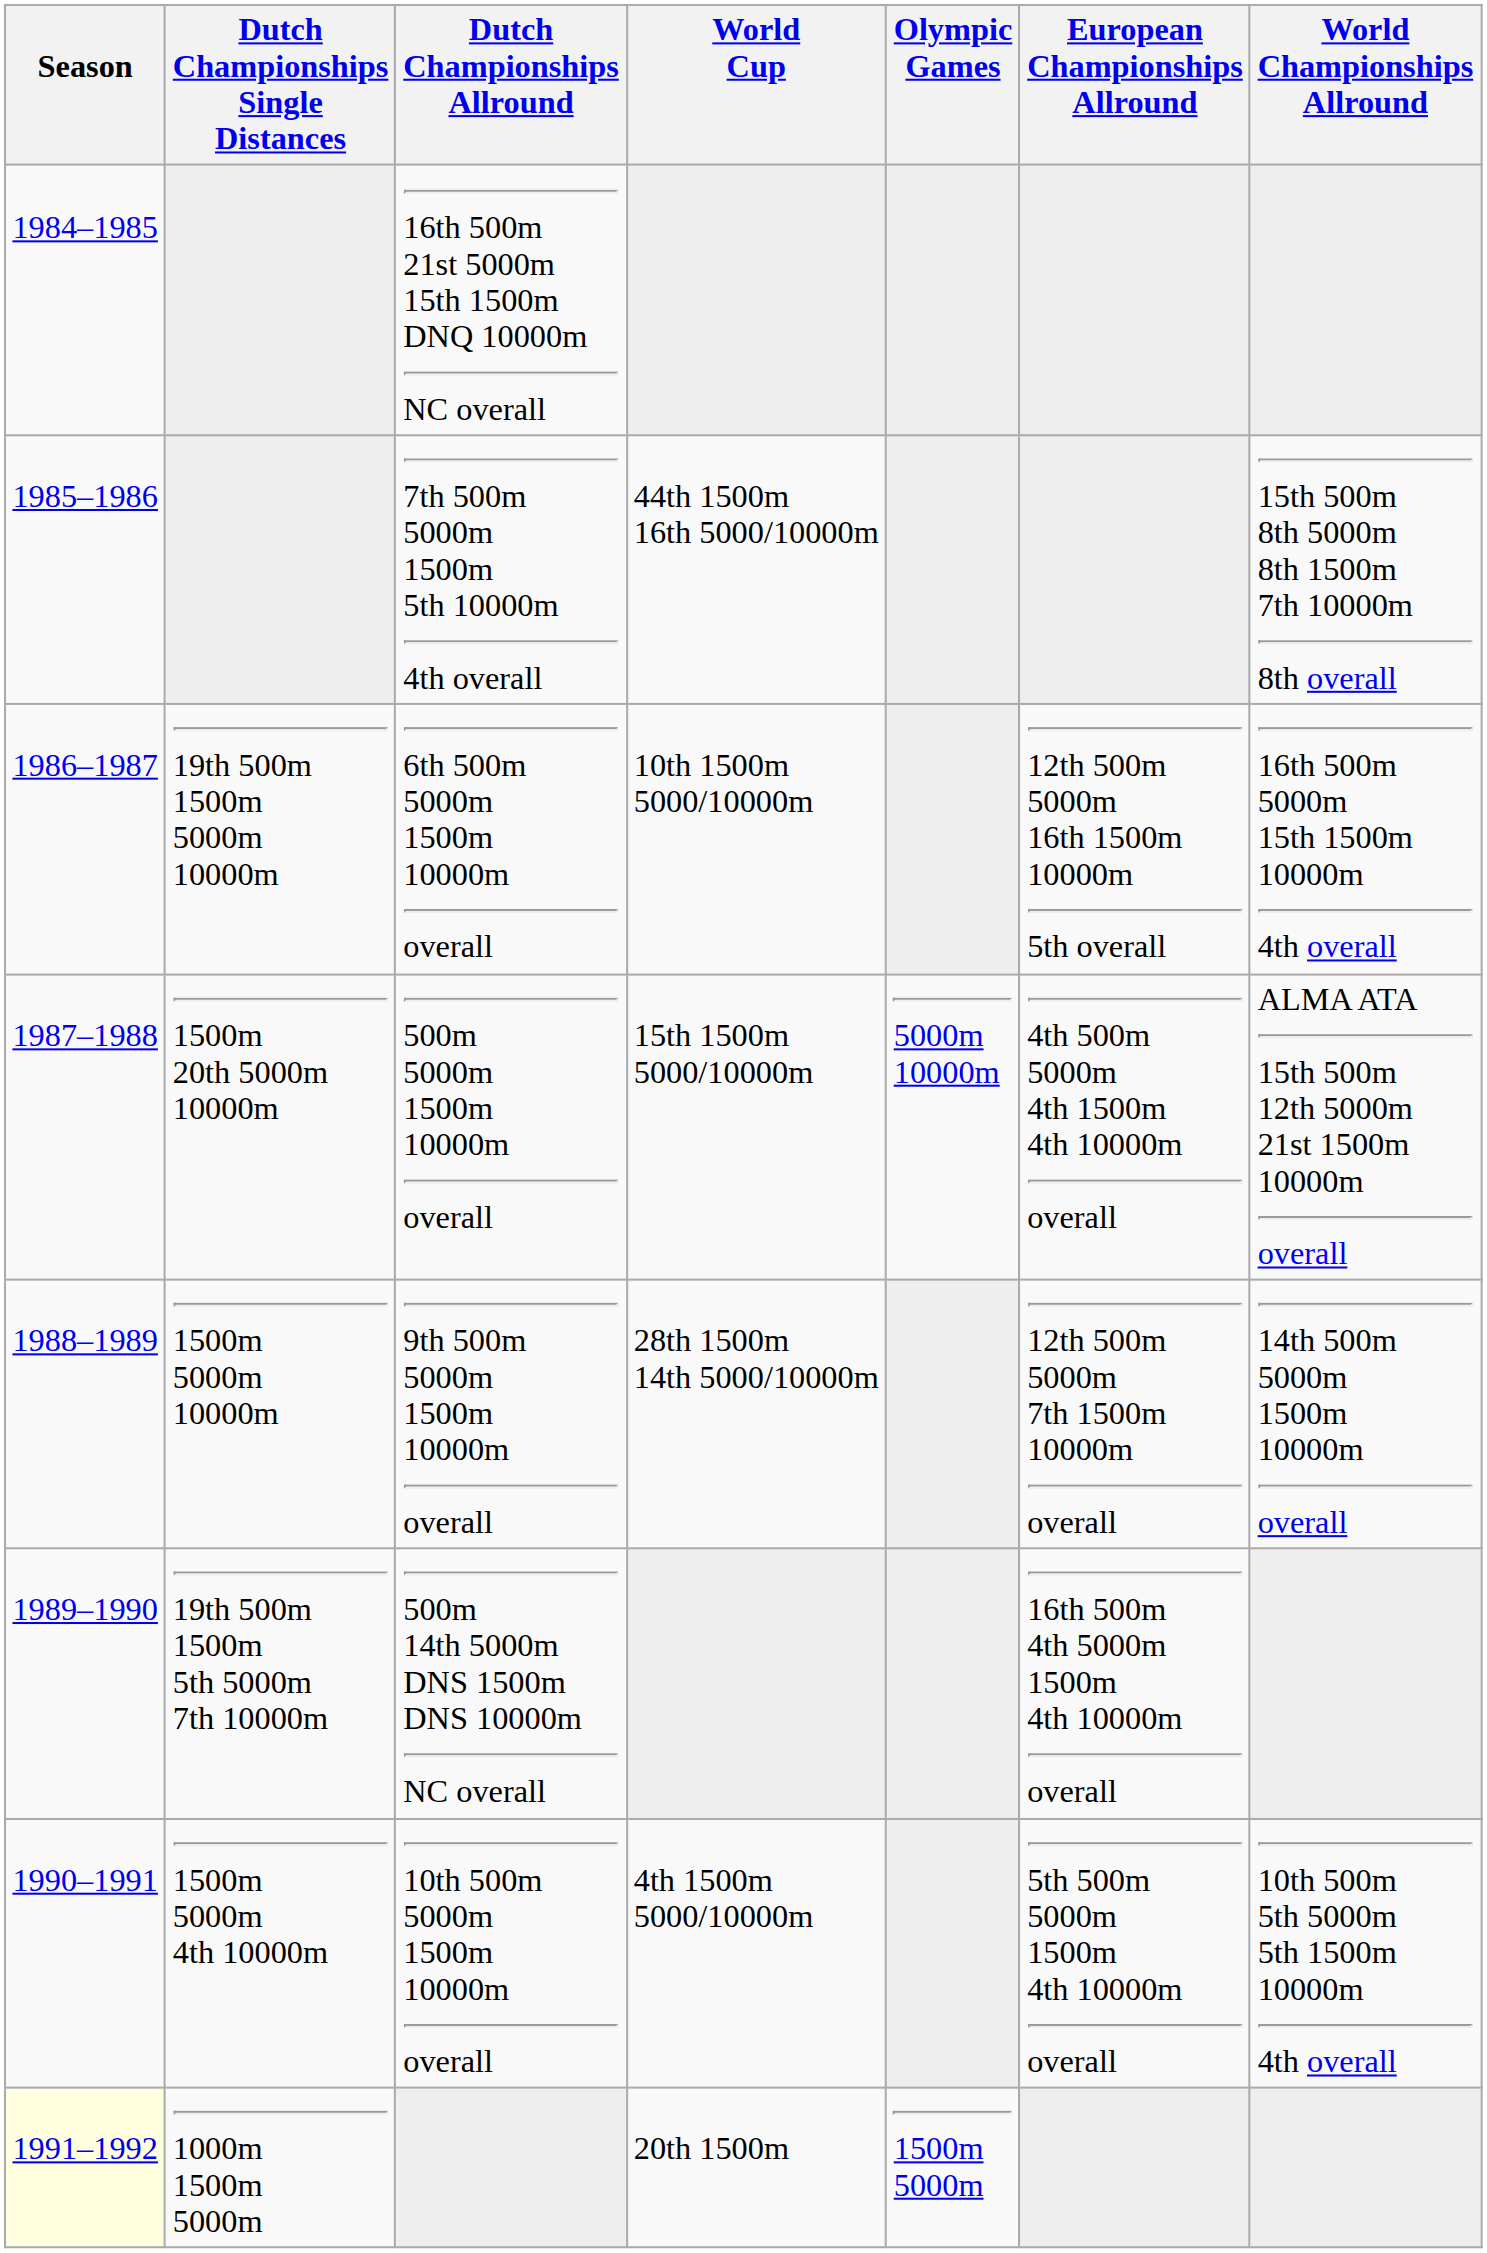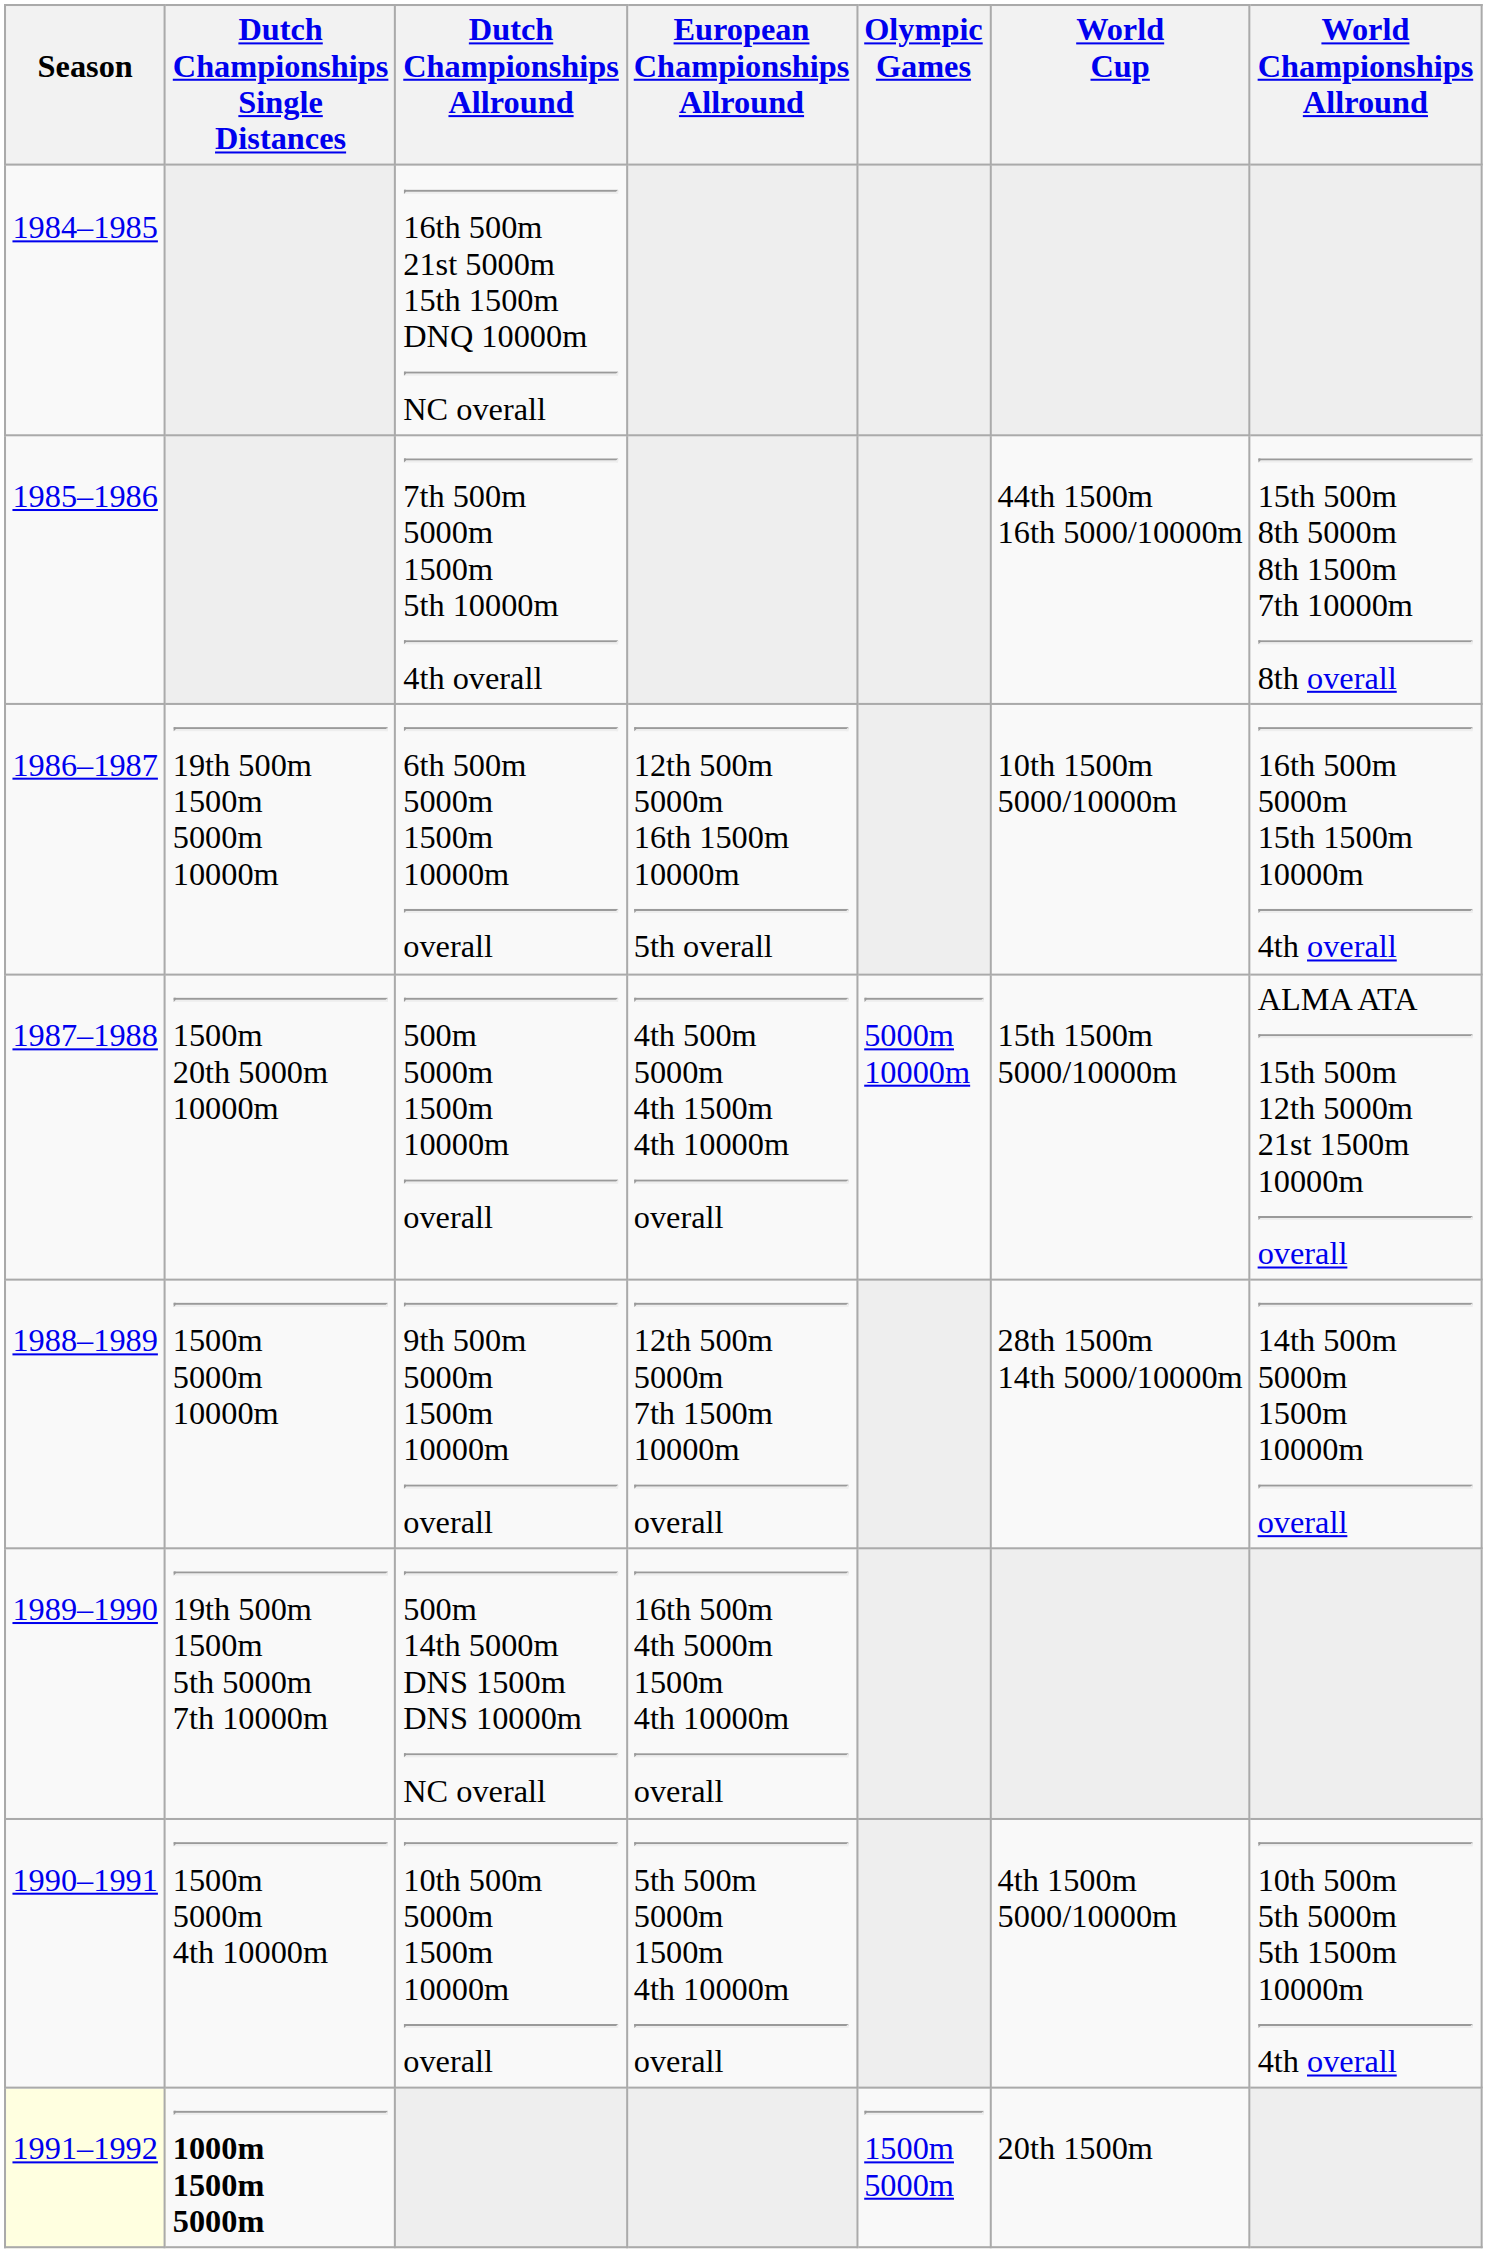columns swapped: (1135, 66) <-> (756, 48)
(281, 2175) normal -> (281, 2175) bold
